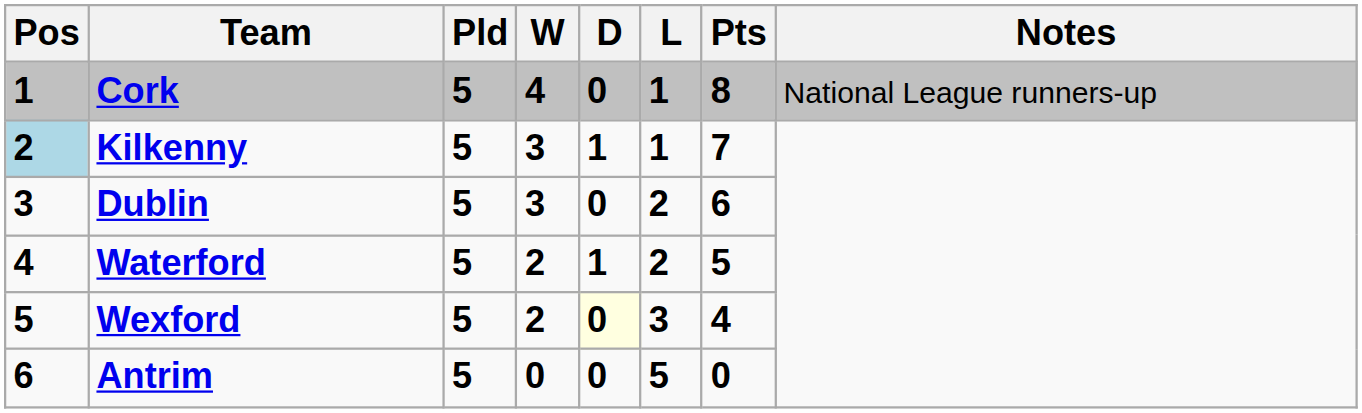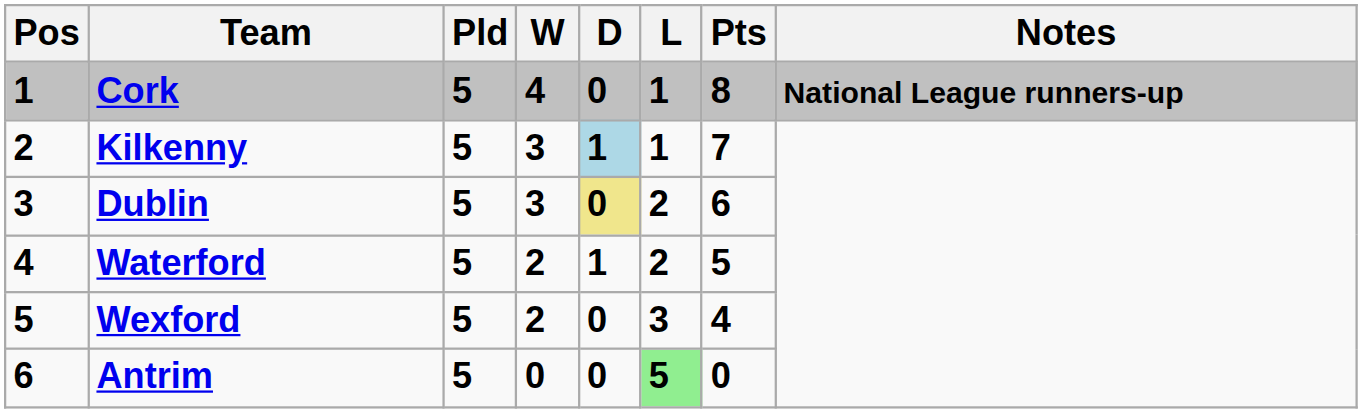(970, 92) normal -> (984, 90) bold
(24, 147) lightblue background -> (24, 147) no background
(597, 147) no background -> (597, 147) lightblue background
(597, 205) no background -> (597, 205) khaki background
(597, 319) lightyellow background -> (597, 319) no background
(659, 377) no background -> (659, 377) lightgreen background
